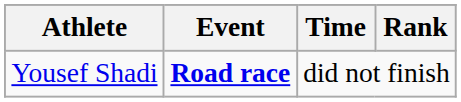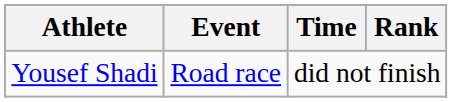(230, 72) bold -> (226, 72) normal
